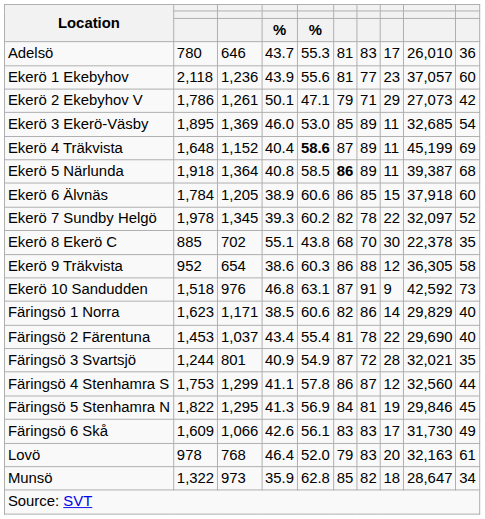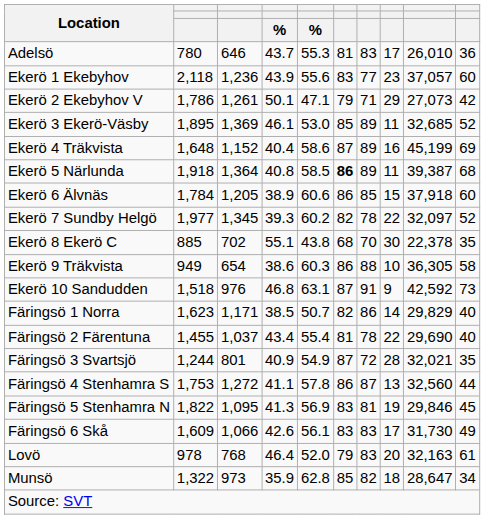(345, 77) 81 -> (345, 77) 83
(280, 124) 46.0 -> (280, 124) 46.1
(468, 124) 54 -> (468, 124) 52
(315, 148) bold -> (315, 148) normal
(391, 148) 11 -> (392, 148) 16
(195, 218) 1,978 -> (195, 218) 1,977
(189, 266) 952 -> (189, 266) 949
(392, 266) 12 -> (392, 266) 10
(315, 313) 60.6 -> (315, 313) 50.7
(195, 336) 1,453 -> (195, 336) 1,455
(240, 383) 1,299 -> (240, 383) 1,272
(392, 383) 12 -> (392, 383) 13
(240, 407) 1,295 -> (240, 407) 1,095
(345, 407) 84 -> (345, 407) 83
